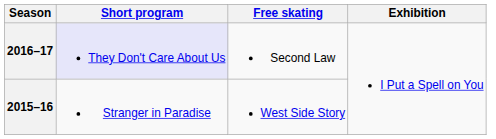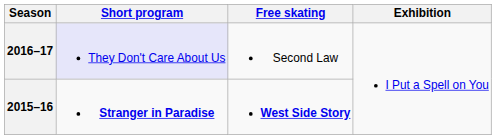(142, 113) normal -> (142, 113) bold
(288, 113) normal -> (291, 113) bold
